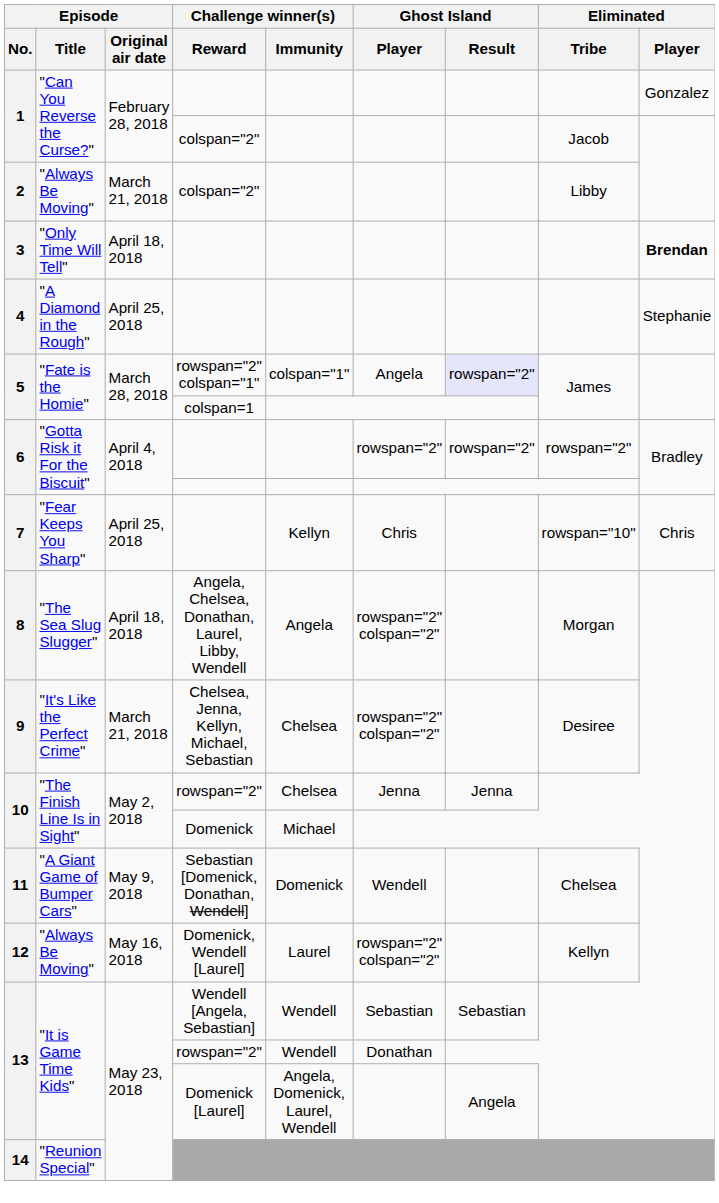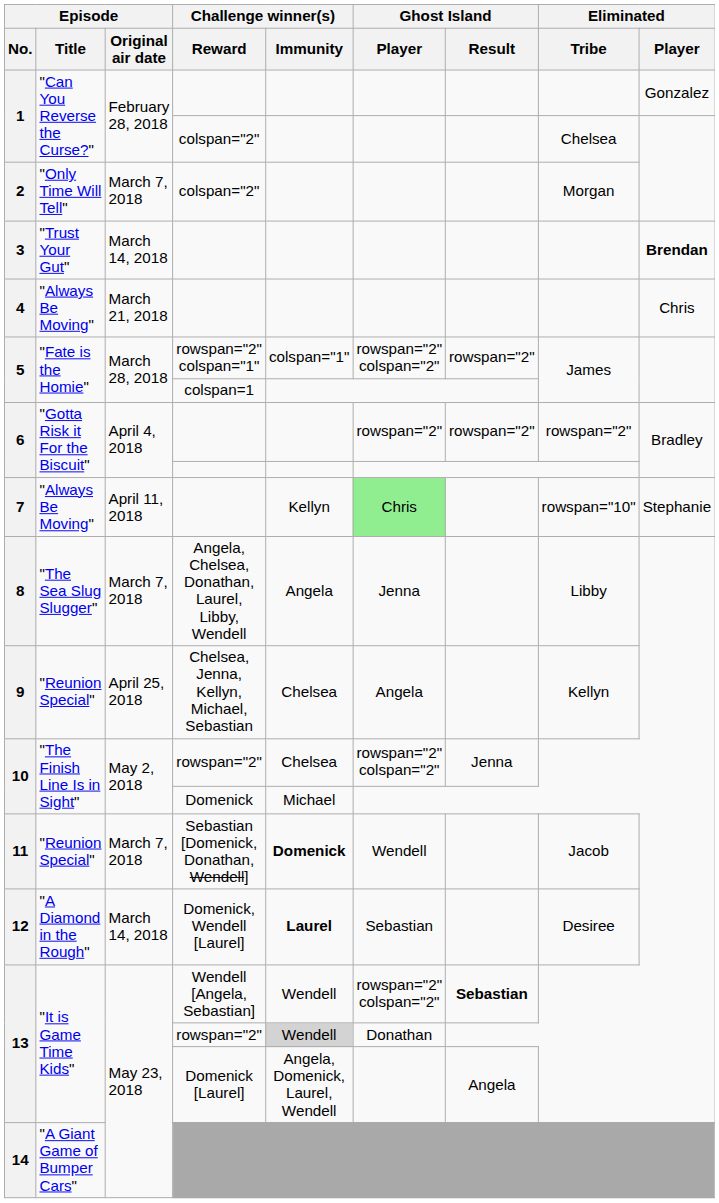(589, 139) Jacob -> (589, 139) Chelsea
(67, 191) "Always Be Moving" -> (70, 191) "Only Time Will Tell"
(138, 191) March 21, 2018 -> (138, 191) March 7, 2018
(589, 191) Libby -> (589, 191) Morgan
(70, 249) "Only Time Will Tell" -> (59, 249) "Trust Your Gut"
(136, 249) April 18, 2018 -> (138, 249) March 14, 2018
(70, 316) "A Diamond in the Rough" -> (67, 308) "Always Be Moving"
(136, 316) April 25, 2018 -> (138, 308) March 21, 2018
(677, 316) Stephanie -> (677, 308) Chris
(399, 374) Angela -> (399, 357) rowspan="2" colspan="2"
(492, 374) lavender background -> (492, 357) no background
(62, 532) "Fear Keeps You Sharp" -> (67, 507) "Always Be Moving"
(136, 532) April 25, 2018 -> (136, 507) April 11, 2018
(399, 532) no background -> (399, 507) lightgreen background
(677, 532) Chris -> (677, 507) Stephanie
(136, 625) April 18, 2018 -> (138, 591) March 7, 2018
(399, 625) rowspan="2" colspan="2" -> (399, 591) Jenna
(589, 625) Morgan -> (589, 591) Libby
(68, 726) "It's Like the Perfect Crime" -> (70, 692) "Reunion Special"
(138, 726) March 21, 2018 -> (136, 692) April 25, 2018
(399, 726) rowspan="2" colspan="2" -> (399, 692) Angela
(589, 726) Desiree -> (589, 692) Kellyn
(399, 791) Jenna -> (399, 762) rowspan="2" colspan="2"
(69, 885) "A Giant Game of Bumper Cars" -> (70, 851) "Reunion Special"
(131, 885) May 9, 2018 -> (138, 851) March 7, 2018
(309, 885) normal -> (309, 851) bold
(589, 885) Chelsea -> (589, 851) Jacob
(67, 952) "Always Be Moving" -> (70, 926) "A Diamond in the Rough"
(136, 952) May 16, 2018 -> (138, 926) March 14, 2018
(309, 952) normal -> (309, 926) bold
(399, 952) rowspan="2" colspan="2" -> (399, 926) Sebastian
(589, 952) Kellyn -> (589, 926) Desiree
(399, 1010) Sebastian -> (399, 993) rowspan="2" colspan="2"
(492, 1010) normal -> (492, 993) bold
(309, 1052) no background -> (309, 1034) lightgrey background
(70, 1160) "Reunion Special" -> (69, 1160) "A Giant Game of Bumper Cars"
